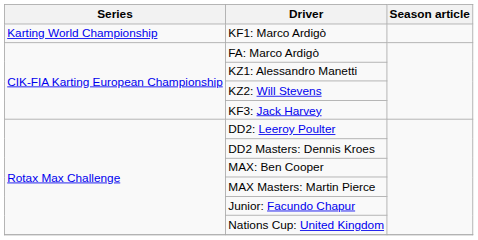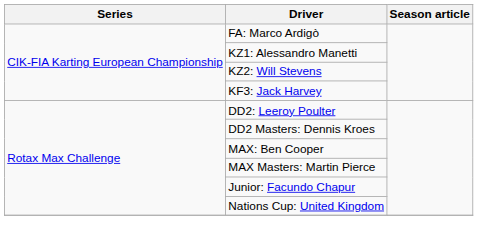- row: (277, 33)
